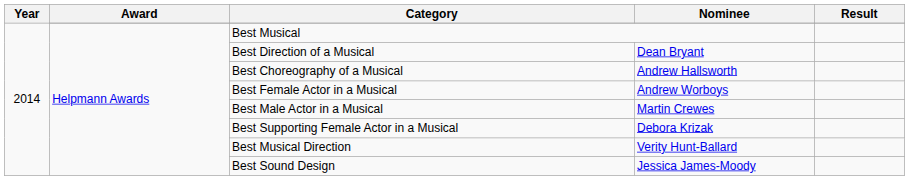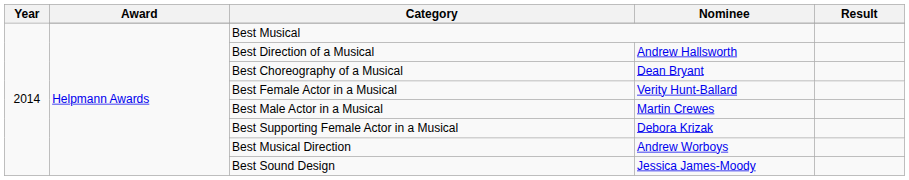(670, 52) Dean Bryant -> (687, 52) Andrew Hallsworth
(687, 71) Andrew Hallsworth -> (670, 71) Dean Bryant
(683, 90) Andrew Worboys -> (687, 90) Verity Hunt-Ballard
(687, 147) Verity Hunt-Ballard -> (683, 147) Andrew Worboys
